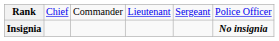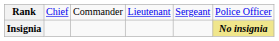(243, 28) no background -> (243, 28) khaki background
